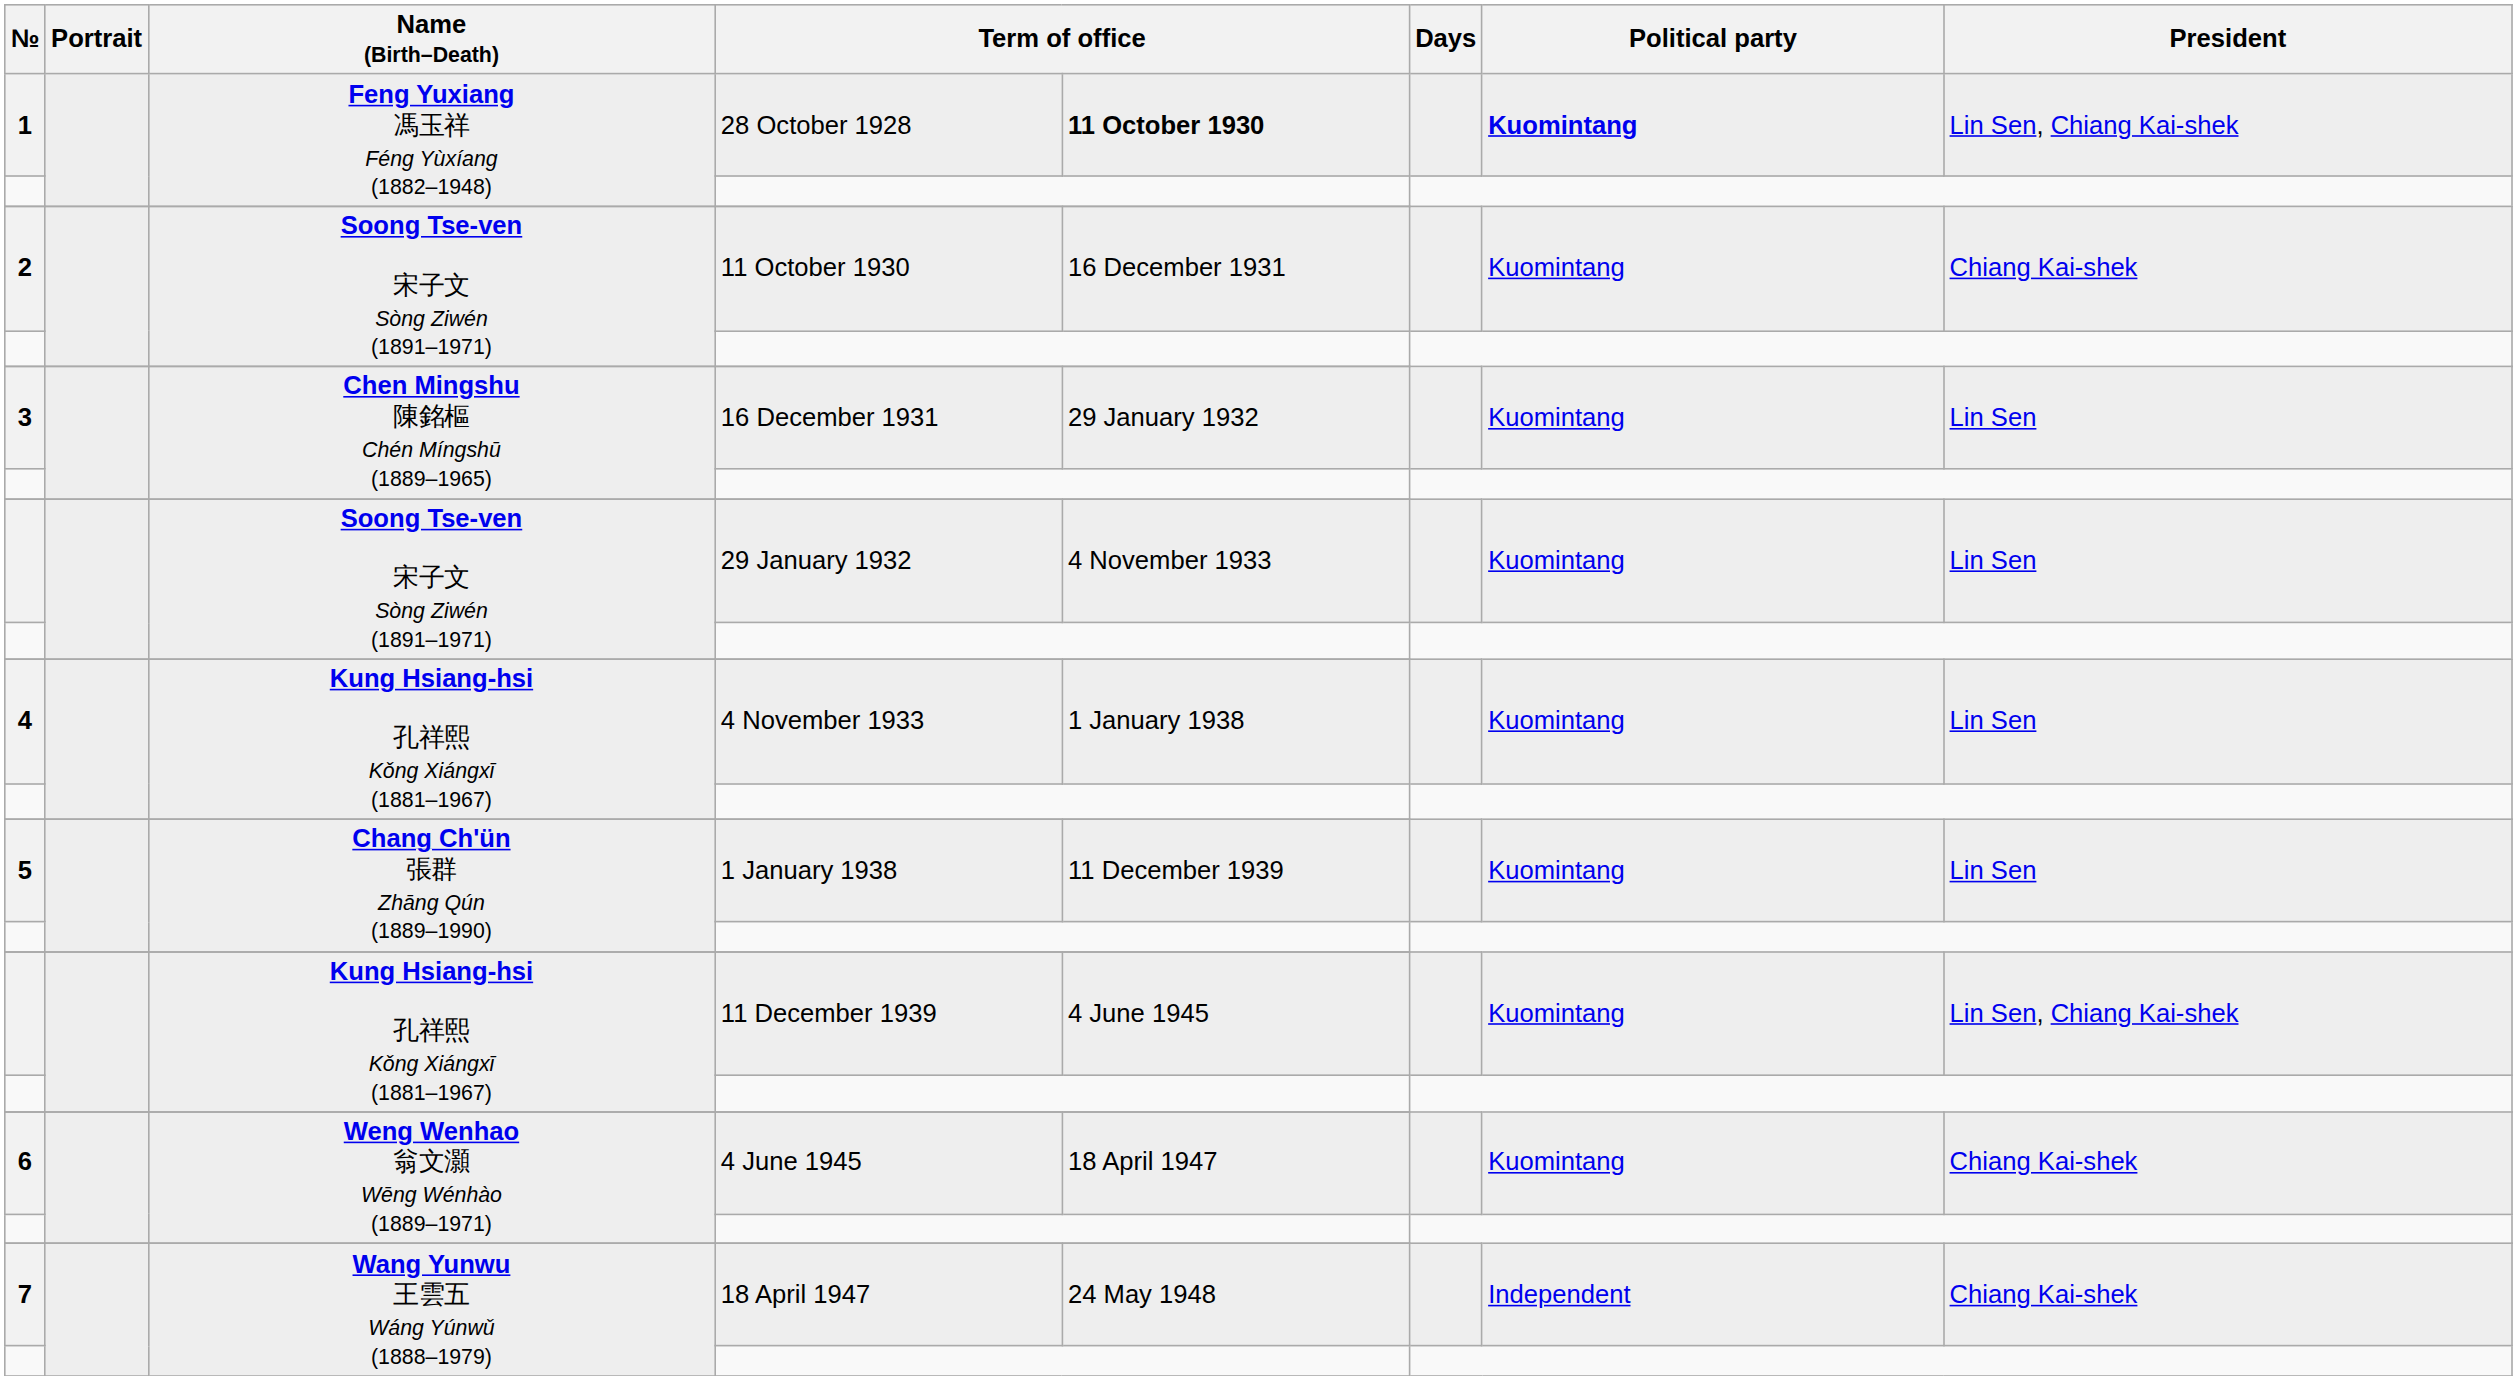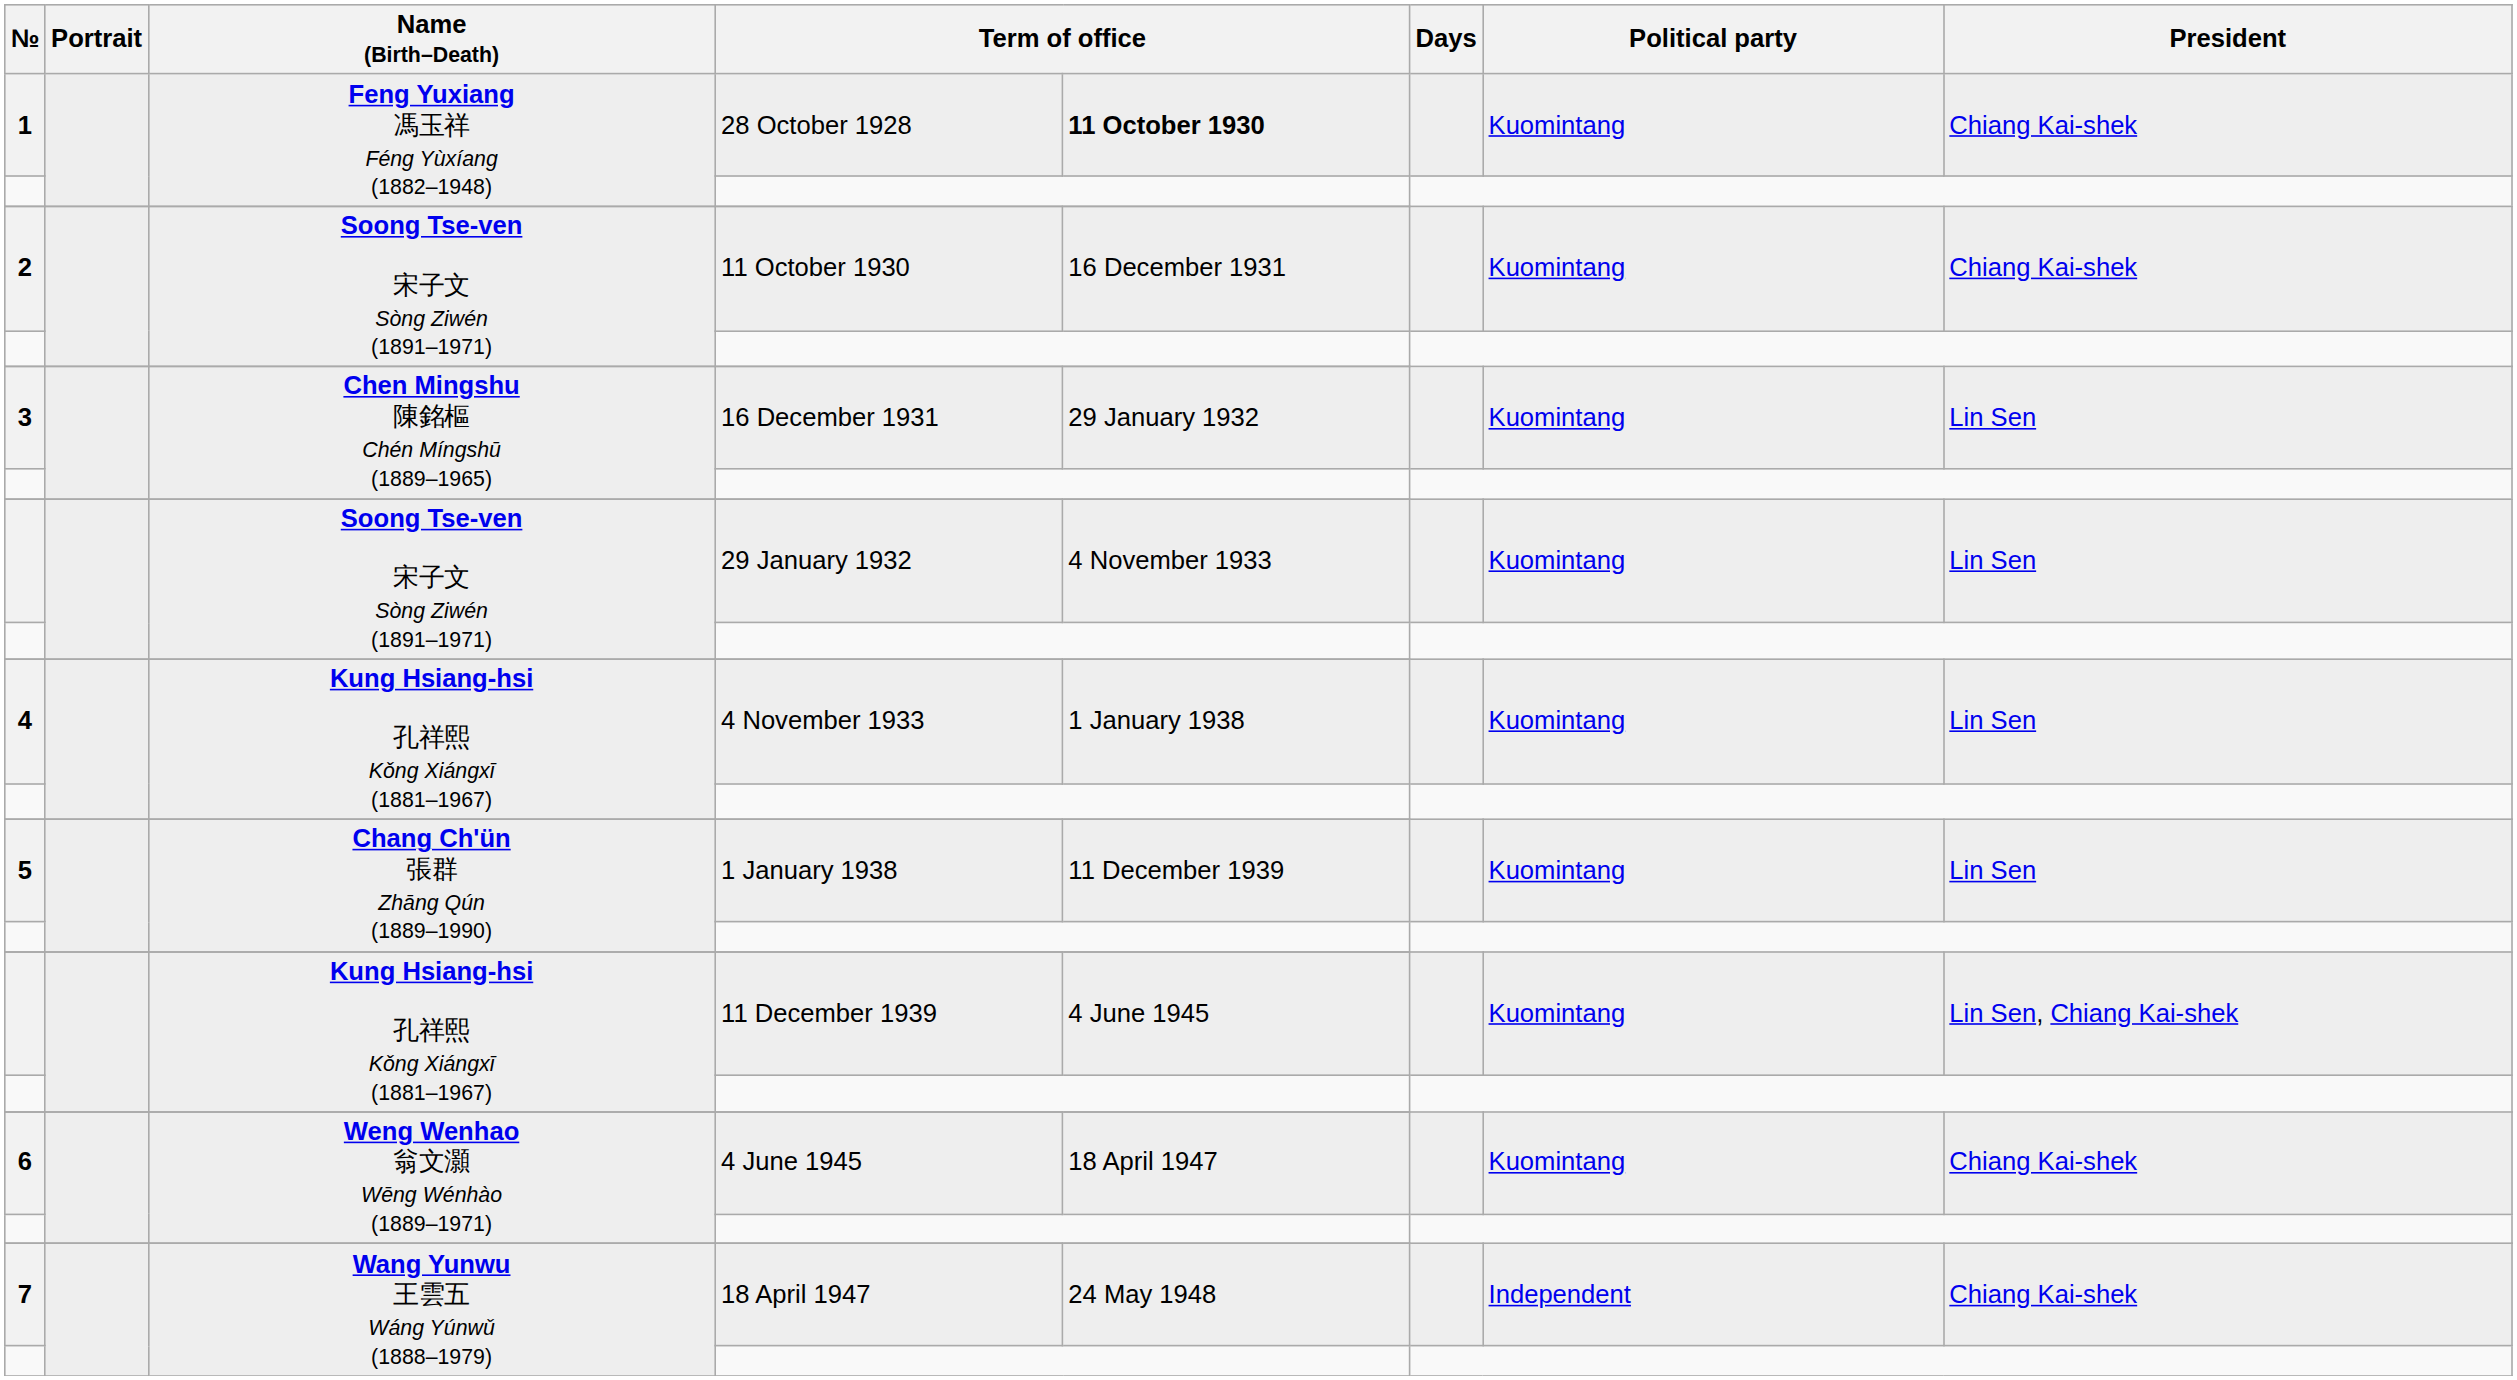(1563, 124) bold -> (1557, 124) normal
(2094, 124) Lin Sen, Chiang Kai-shek -> (2043, 124) Chiang Kai-shek
